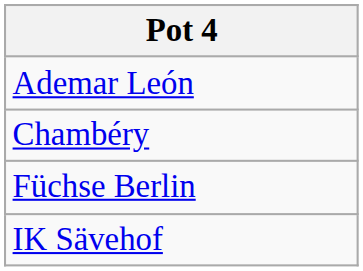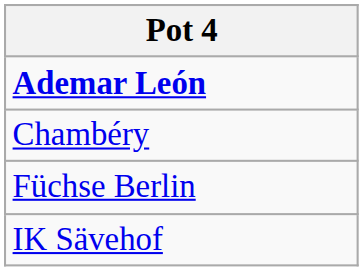(103, 82) normal -> (109, 82) bold
